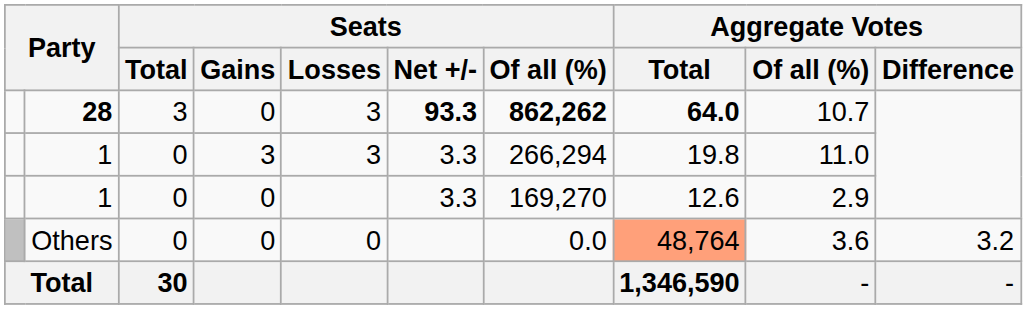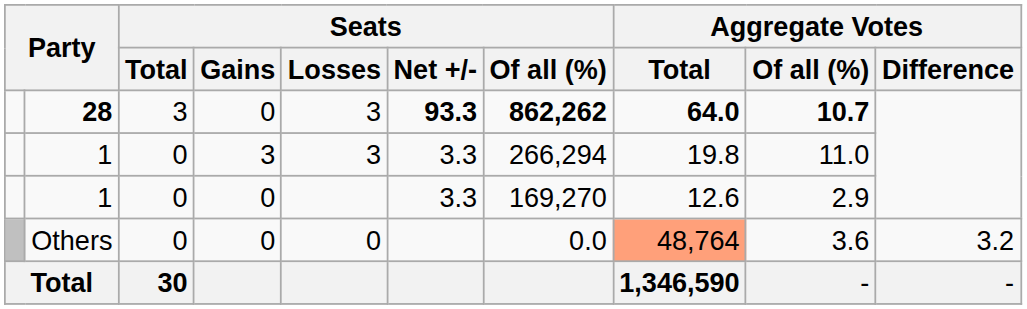(843, 112) normal -> (843, 112) bold
